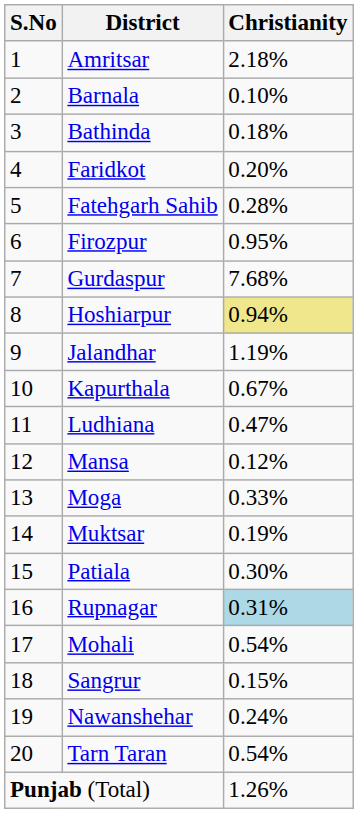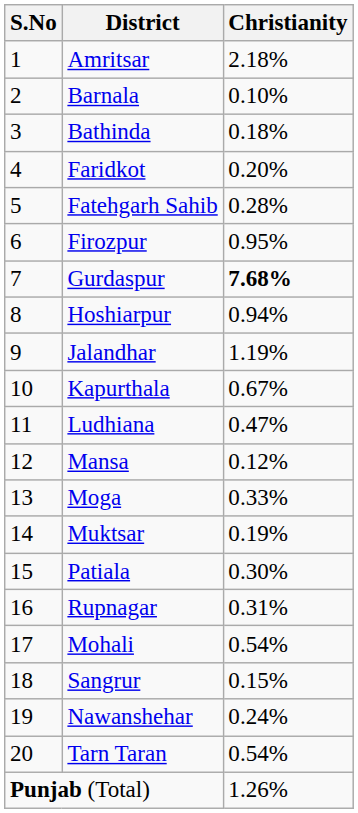(258, 278) normal -> (260, 278) bold
(258, 315) khaki background -> (258, 315) no background
(258, 607) lightblue background -> (258, 607) no background
